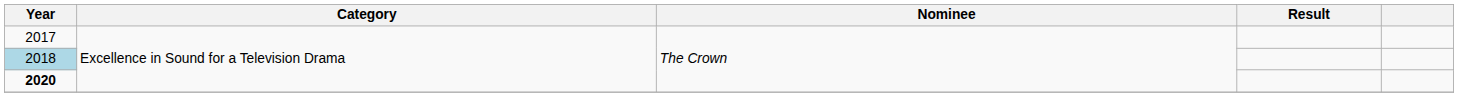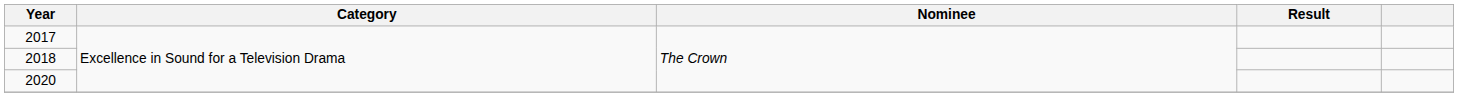(41, 59) lightblue background -> (41, 59) no background
(41, 80) bold -> (41, 80) normal
